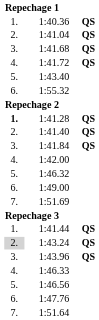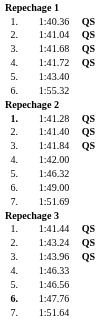(14, 243) lightgrey background -> (14, 243) no background
(14, 298) normal -> (14, 298) bold
